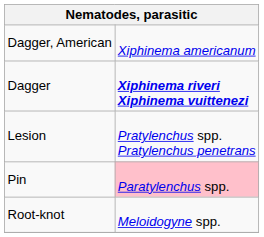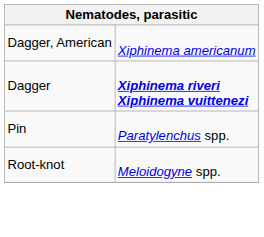- row: (27, 136)
(174, 186) pink background -> (174, 136) no background
